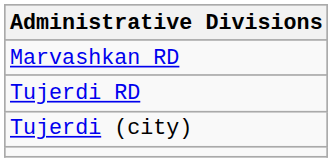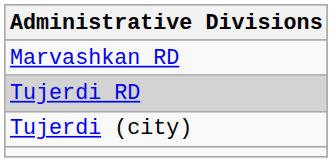(75, 93) no background -> (75, 93) lightgrey background
